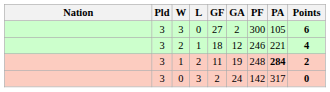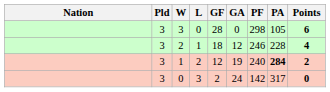(217, 29) 27 -> (217, 29) 28
(237, 29) 2 -> (237, 29) 0
(257, 29) 300 -> (257, 29) 298
(278, 45) 221 -> (278, 45) 228
(217, 62) 11 -> (217, 62) 12
(257, 62) 248 -> (257, 62) 240
